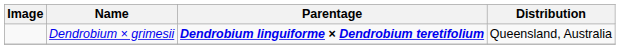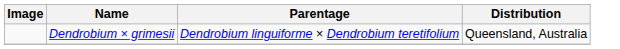(332, 34) bold -> (320, 34) normal
